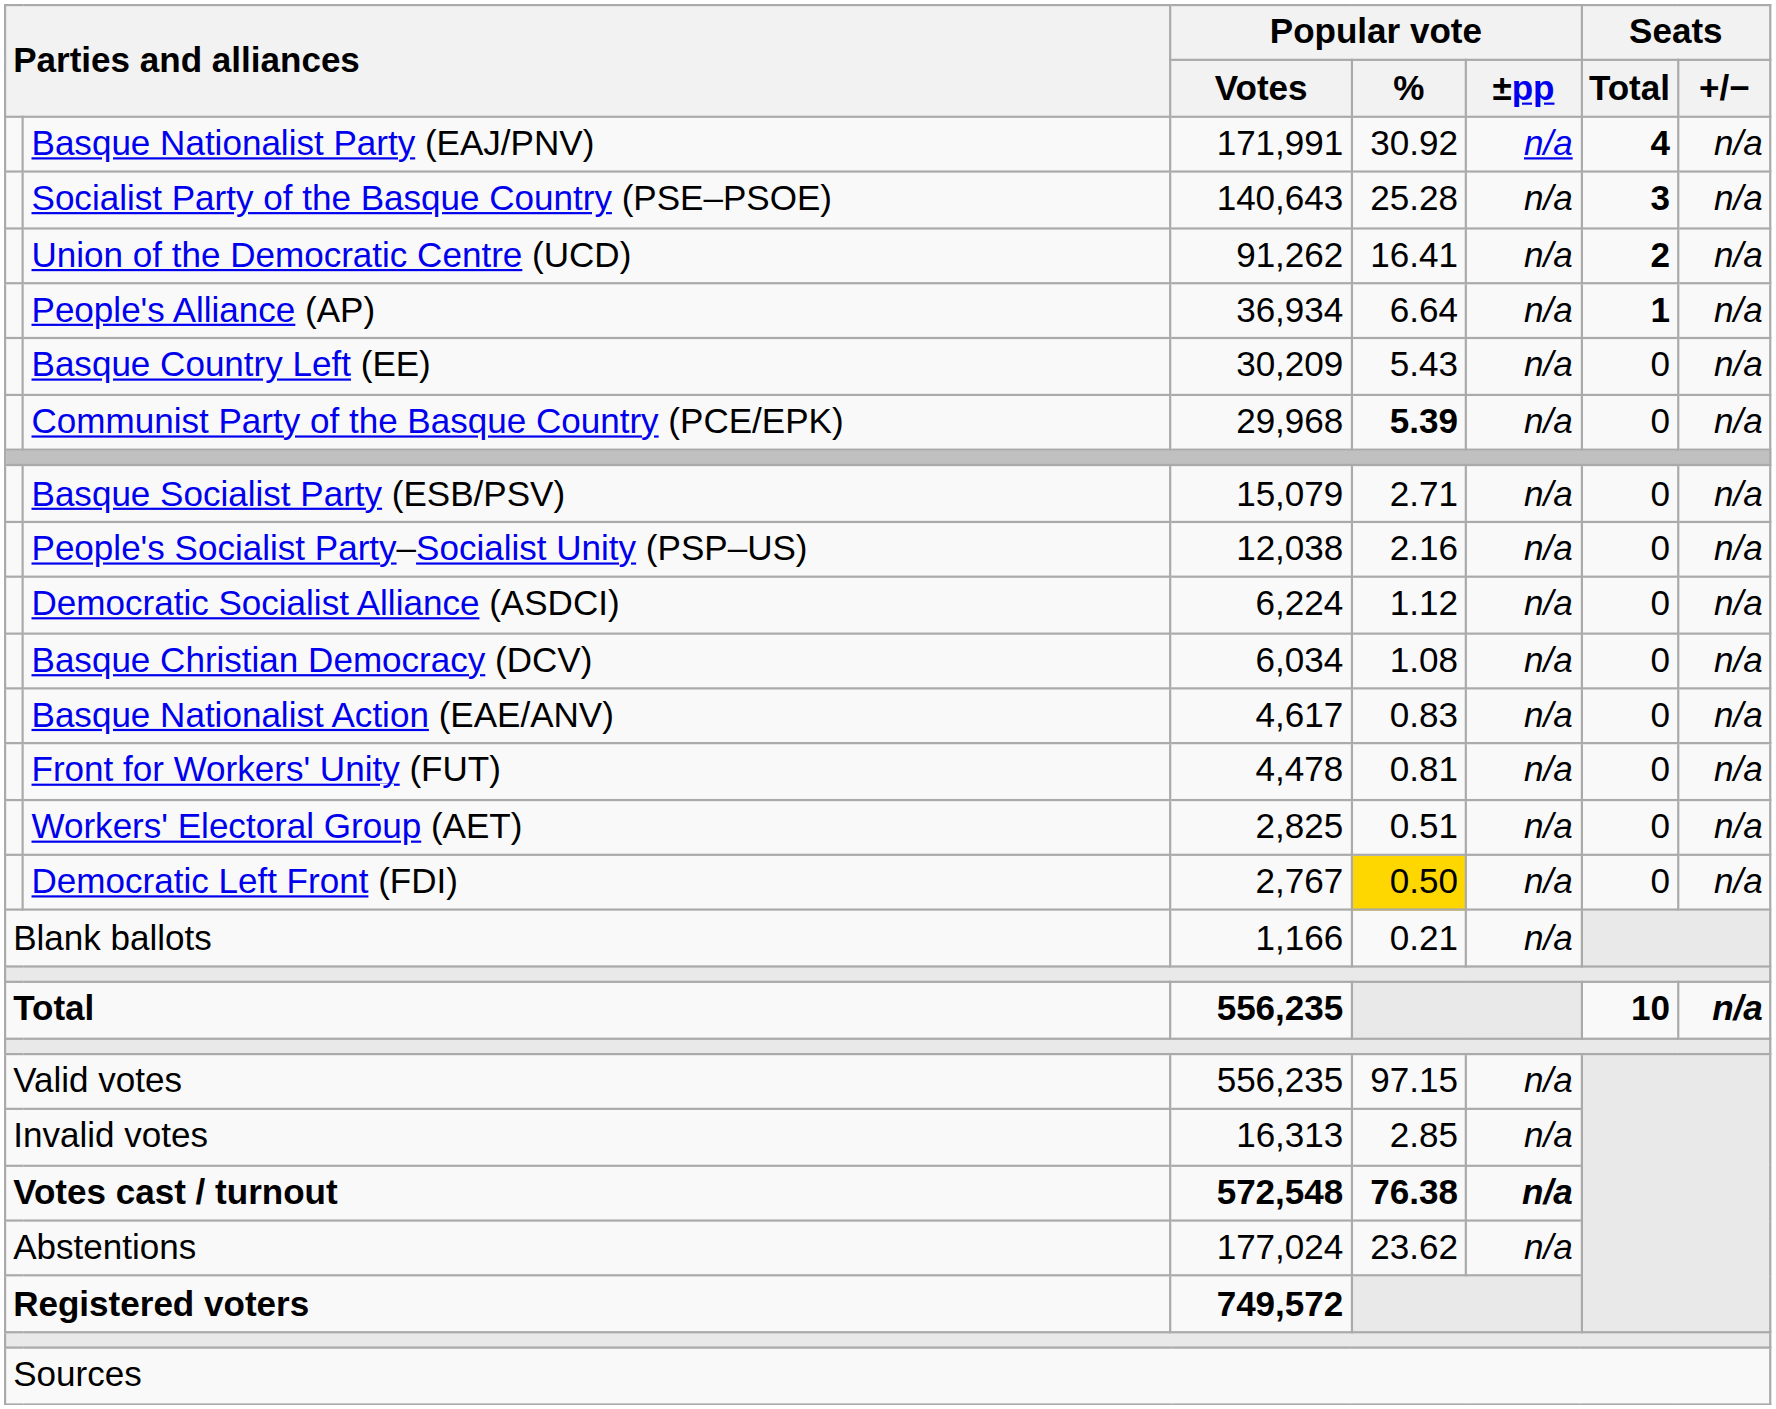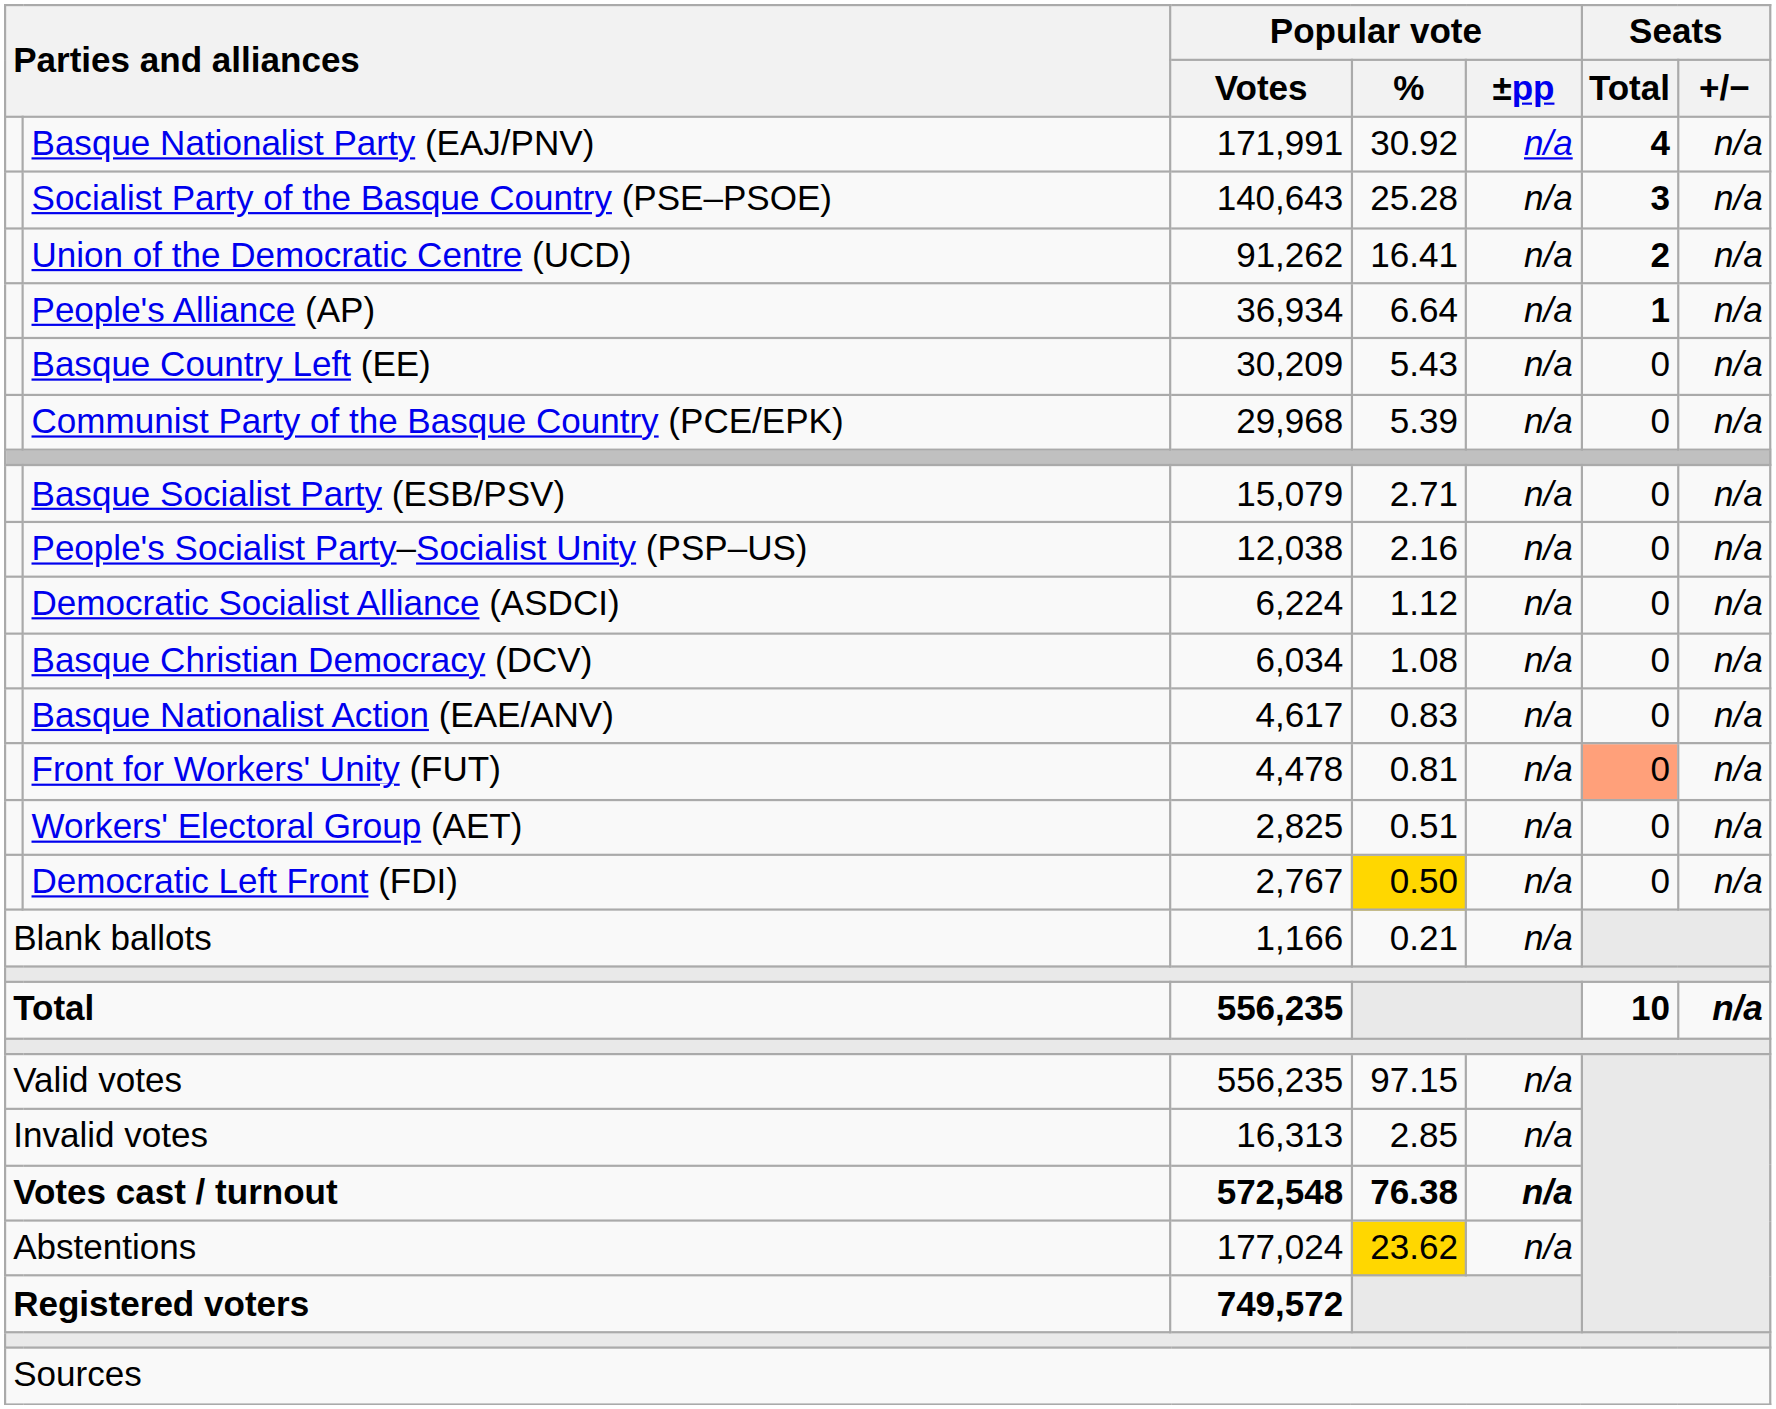(1424, 421) bold -> (1424, 421) normal
(1660, 770) no background -> (1660, 770) lightsalmon background
(1414, 1247) no background -> (1414, 1247) gold background
